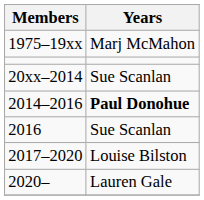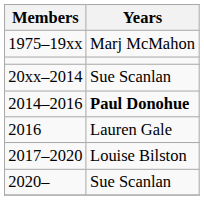(131, 129) Sue Scanlan -> (131, 129) Lauren Gale
(131, 181) Lauren Gale -> (131, 181) Sue Scanlan
